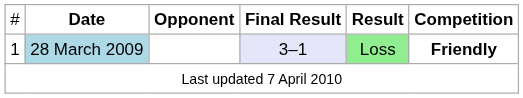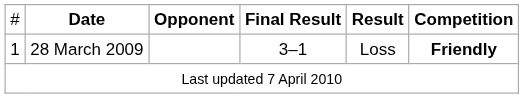(87, 49) lightblue background -> (87, 49) no background
(293, 49) lavender background -> (293, 49) no background
(378, 49) lightgreen background -> (378, 49) no background
